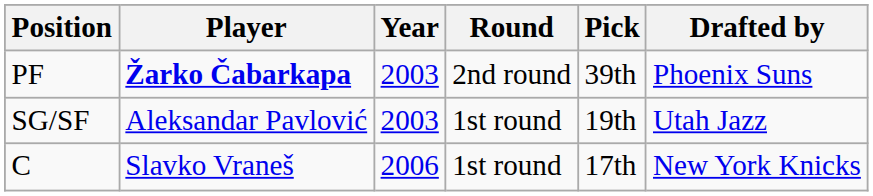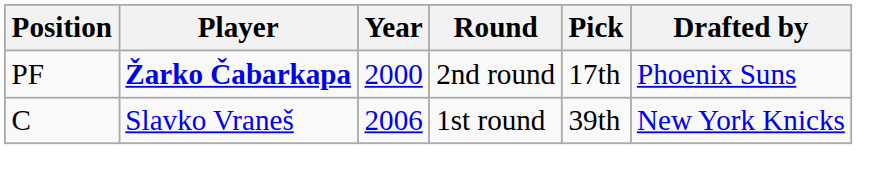(410, 73) 2003 -> (394, 73) 2000
(610, 73) 39th -> (594, 73) 17th
- row: (50, 119)
(610, 166) 17th -> (594, 119) 39th
